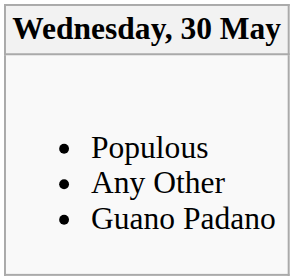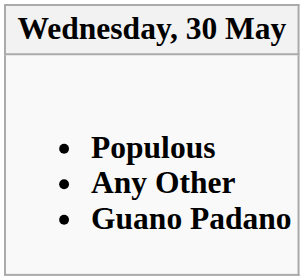(147, 182) normal -> (152, 182) bold
